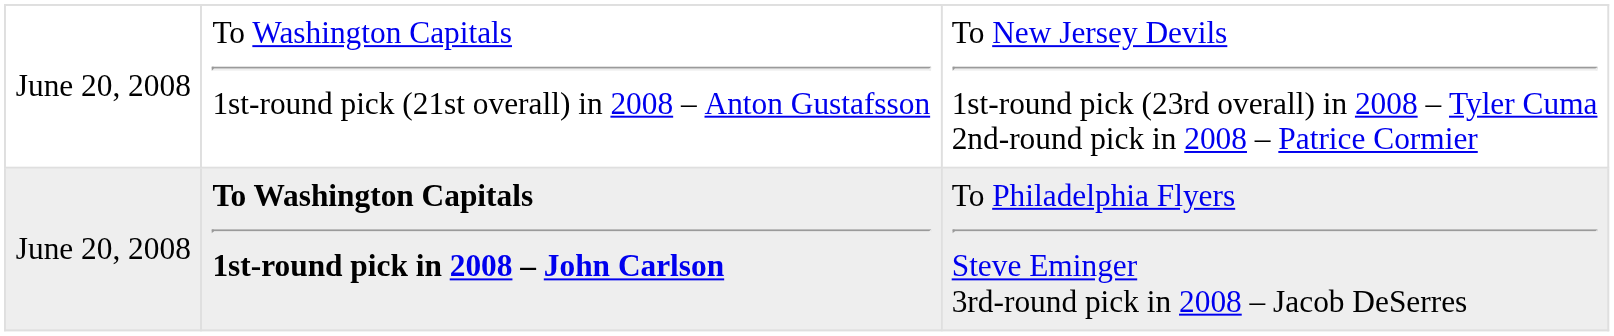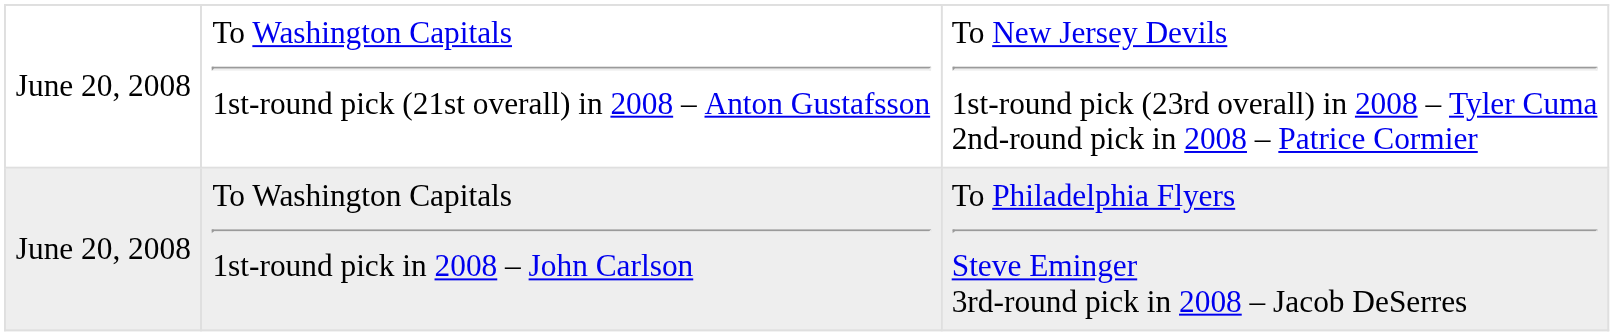(571, 230) bold -> (571, 230) normal
